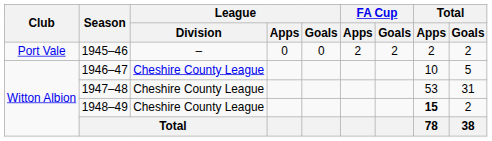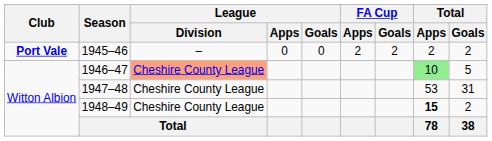(42, 51) normal -> (42, 51) bold
(199, 70) no background -> (199, 70) lightsalmon background
(431, 70) no background -> (431, 70) lightgreen background
